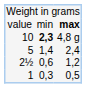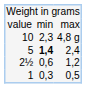(70, 25) bold -> (70, 25) normal
(46, 37) bold -> (46, 37) normal
(46, 50) normal -> (46, 50) bold
